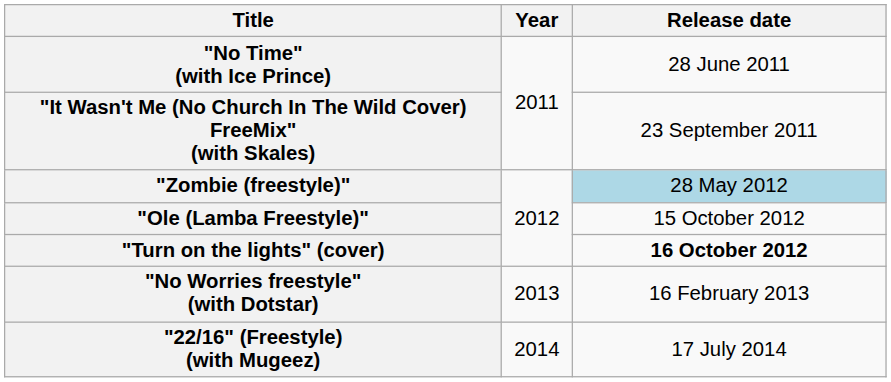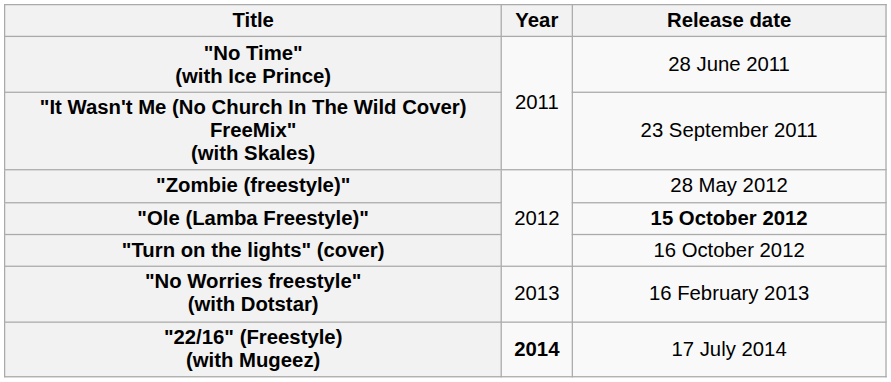(729, 185) lightblue background -> (729, 185) no background
(729, 218) normal -> (729, 218) bold
(729, 250) bold -> (729, 250) normal
(537, 349) normal -> (537, 349) bold
